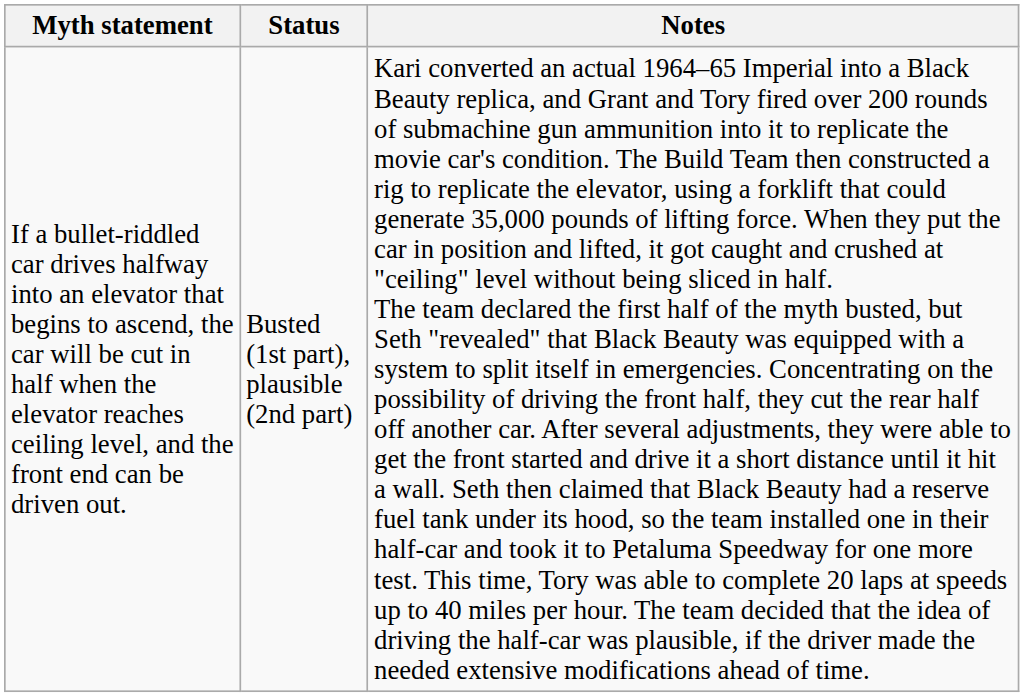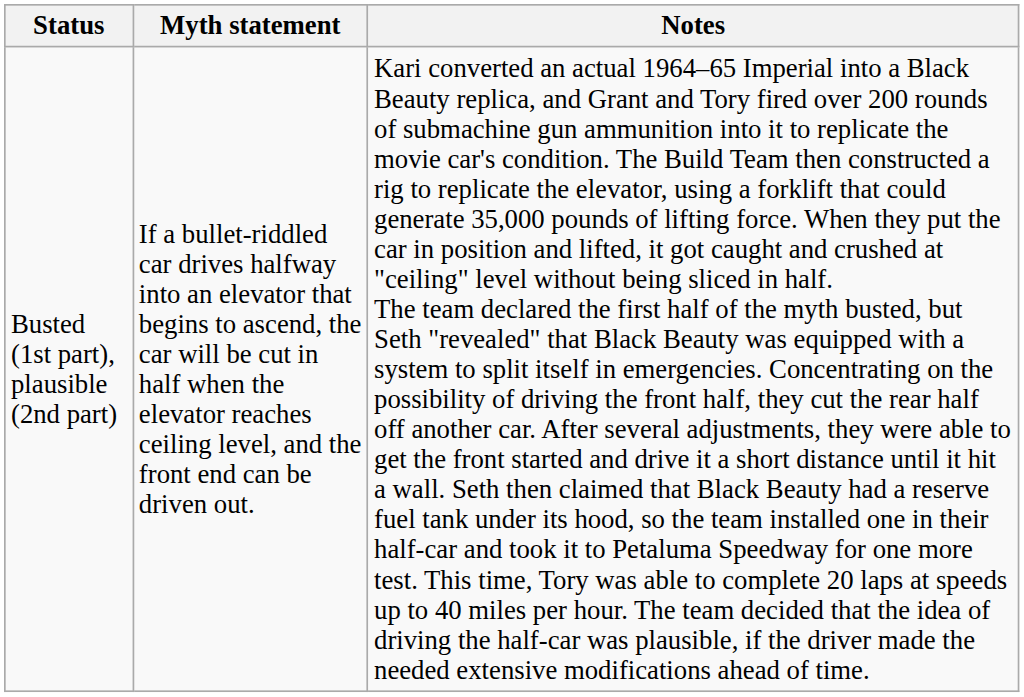columns swapped: (122, 25) <-> (304, 25)
